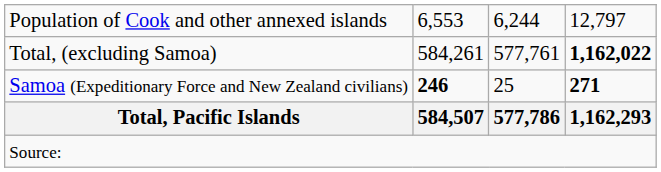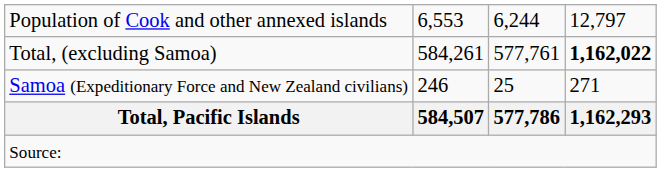(433, 85) bold -> (433, 85) normal
(585, 85) bold -> (585, 85) normal
